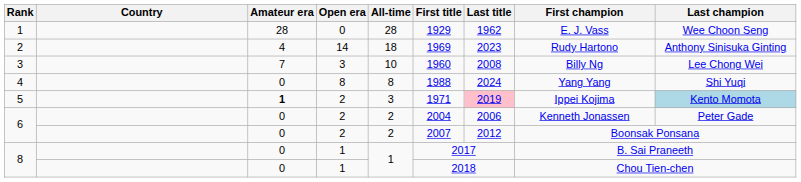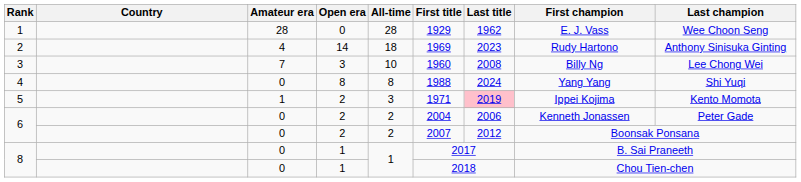(282, 99) bold -> (282, 99) normal
(726, 99) lightblue background -> (726, 99) no background
